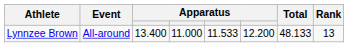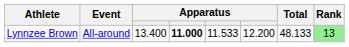(187, 34) normal -> (187, 34) bold
(329, 34) no background -> (329, 34) lightgreen background
